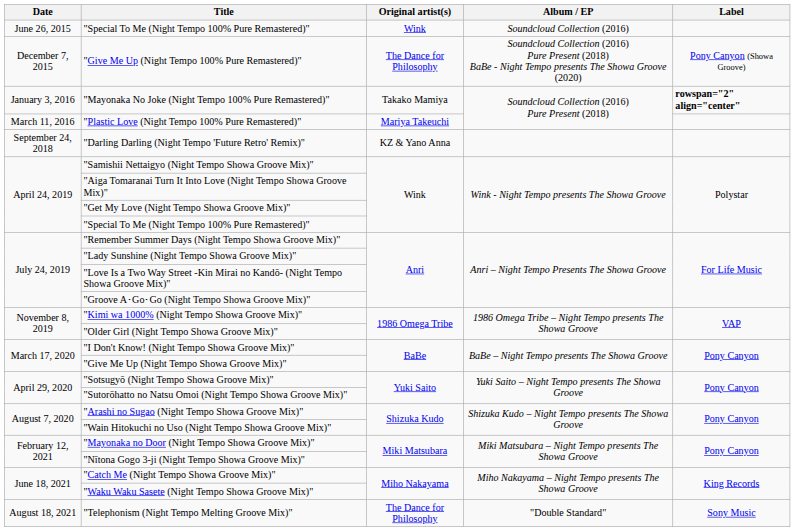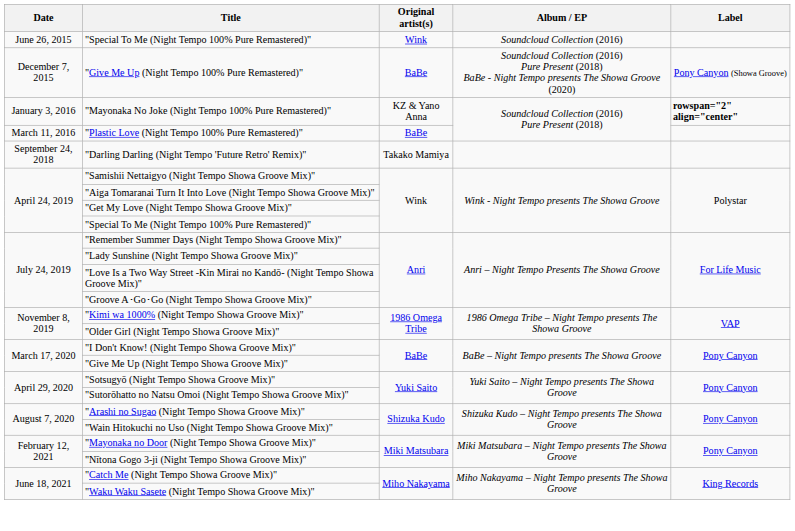(415, 61) The Dance for Philosophy -> (416, 72) BaBe
(415, 100) Takako Mamiya -> (416, 111) KZ & Yano Anna
(415, 121) Mariya Takeuchi -> (416, 133) BaBe
(415, 143) KZ & Yano Anna -> (416, 154) Takako Mamiya
- row: (43, 513)
